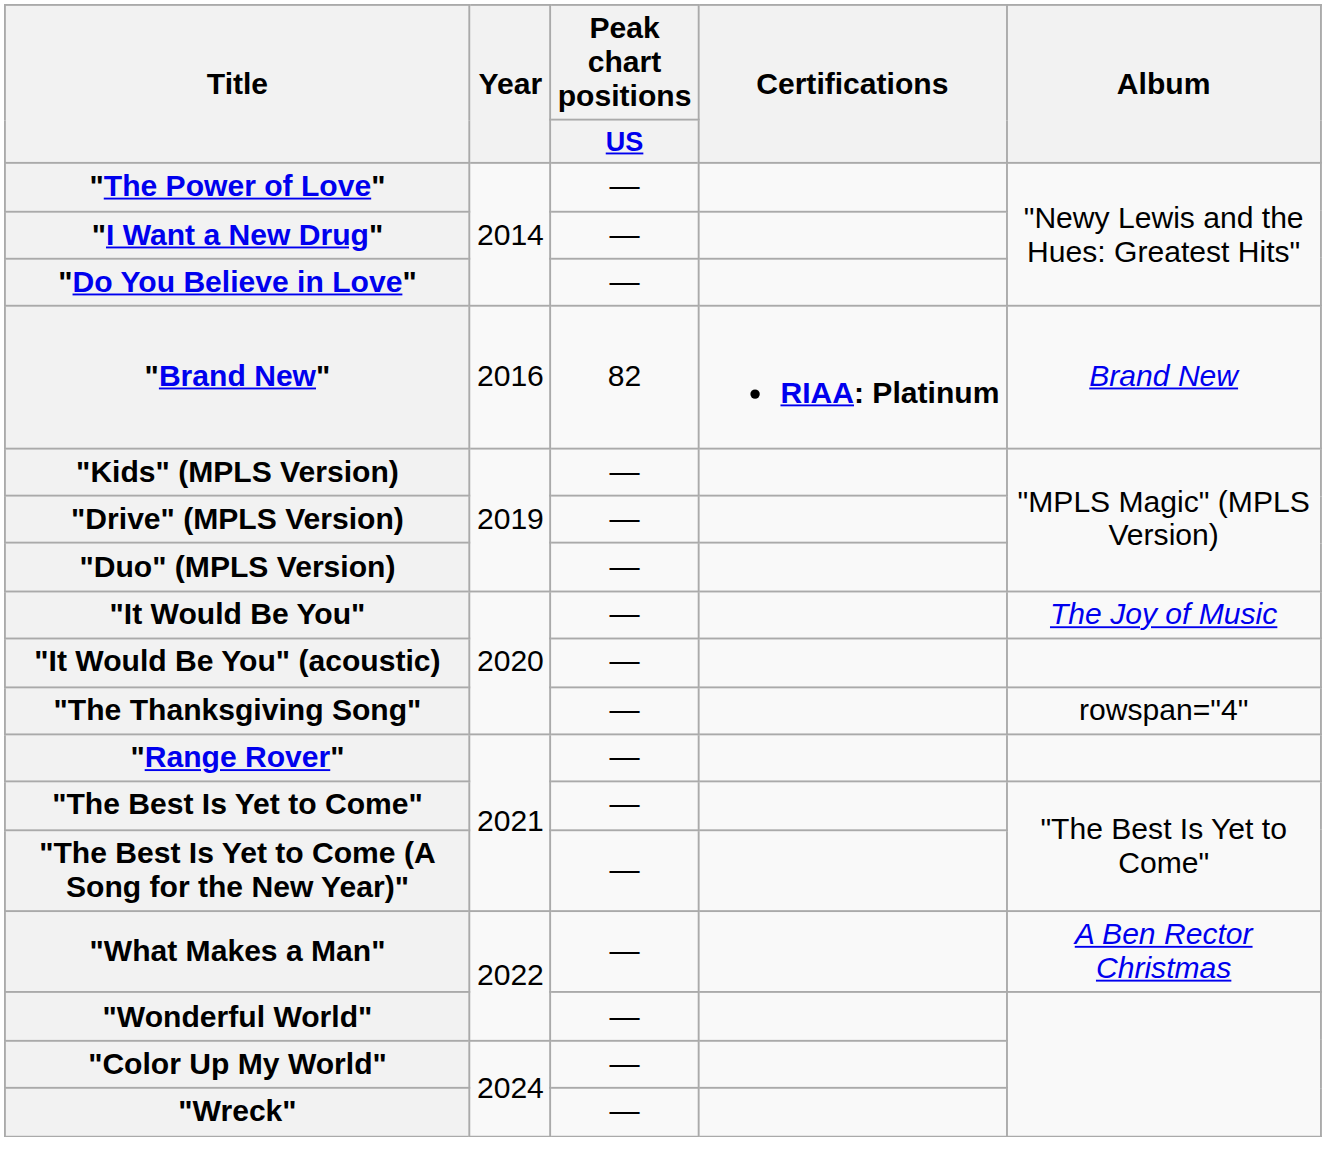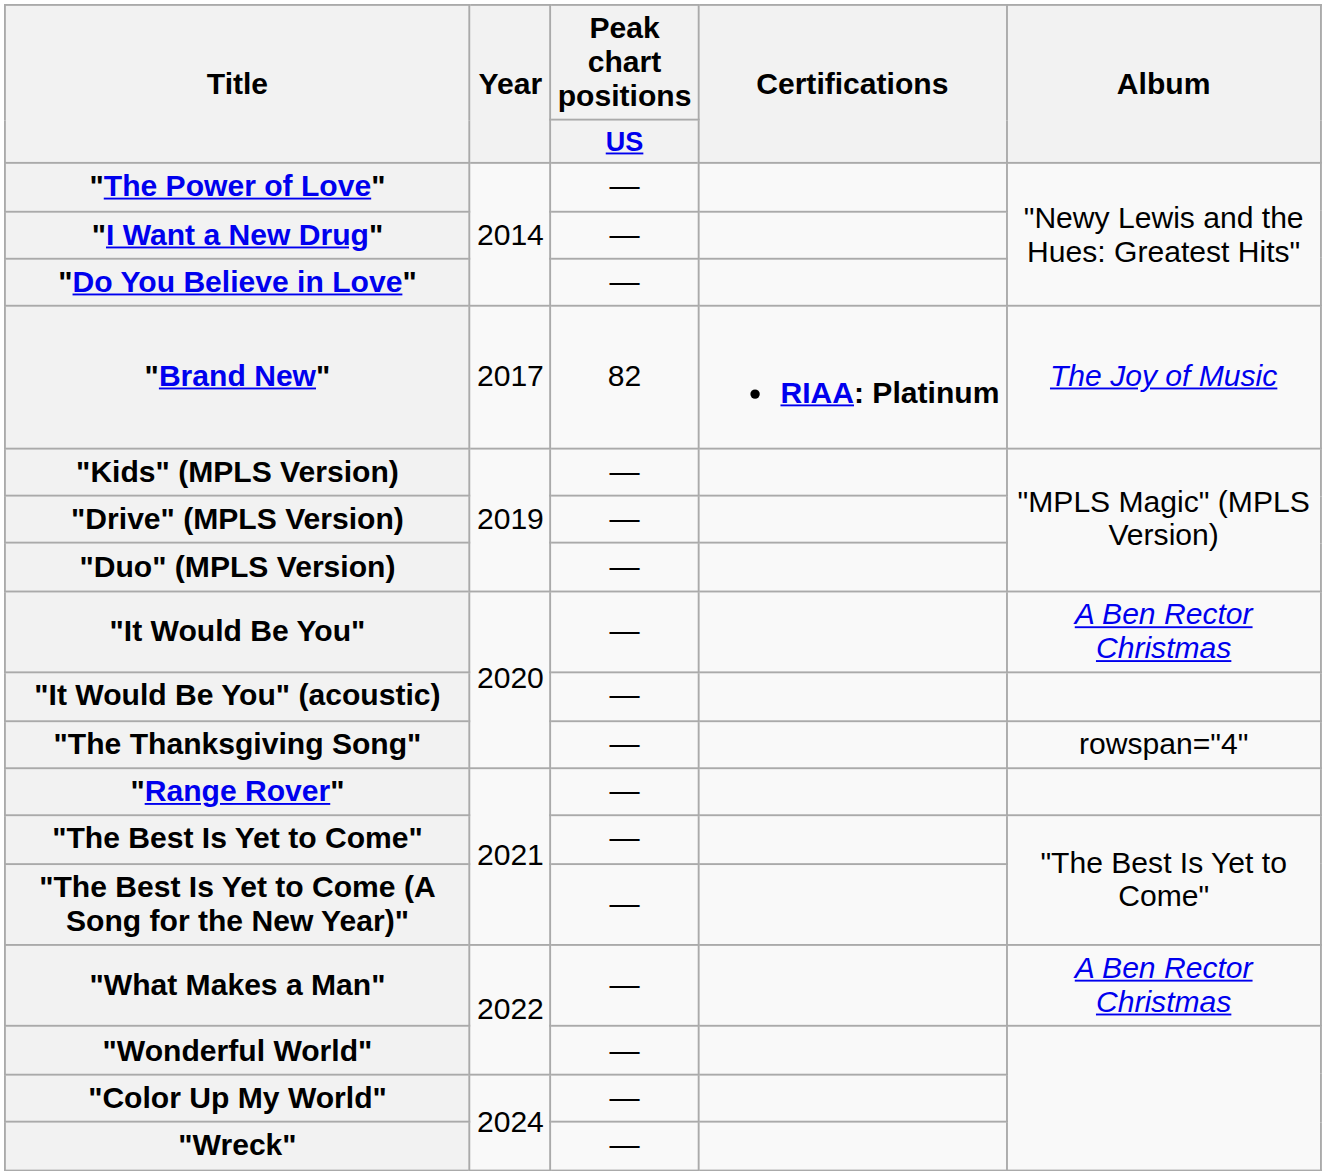(510, 376) 2016 -> (510, 376) 2017
(1164, 376) Brand New -> (1164, 376) The Joy of Music
(1164, 614) The Joy of Music -> (1164, 631) A Ben Rector Christmas
